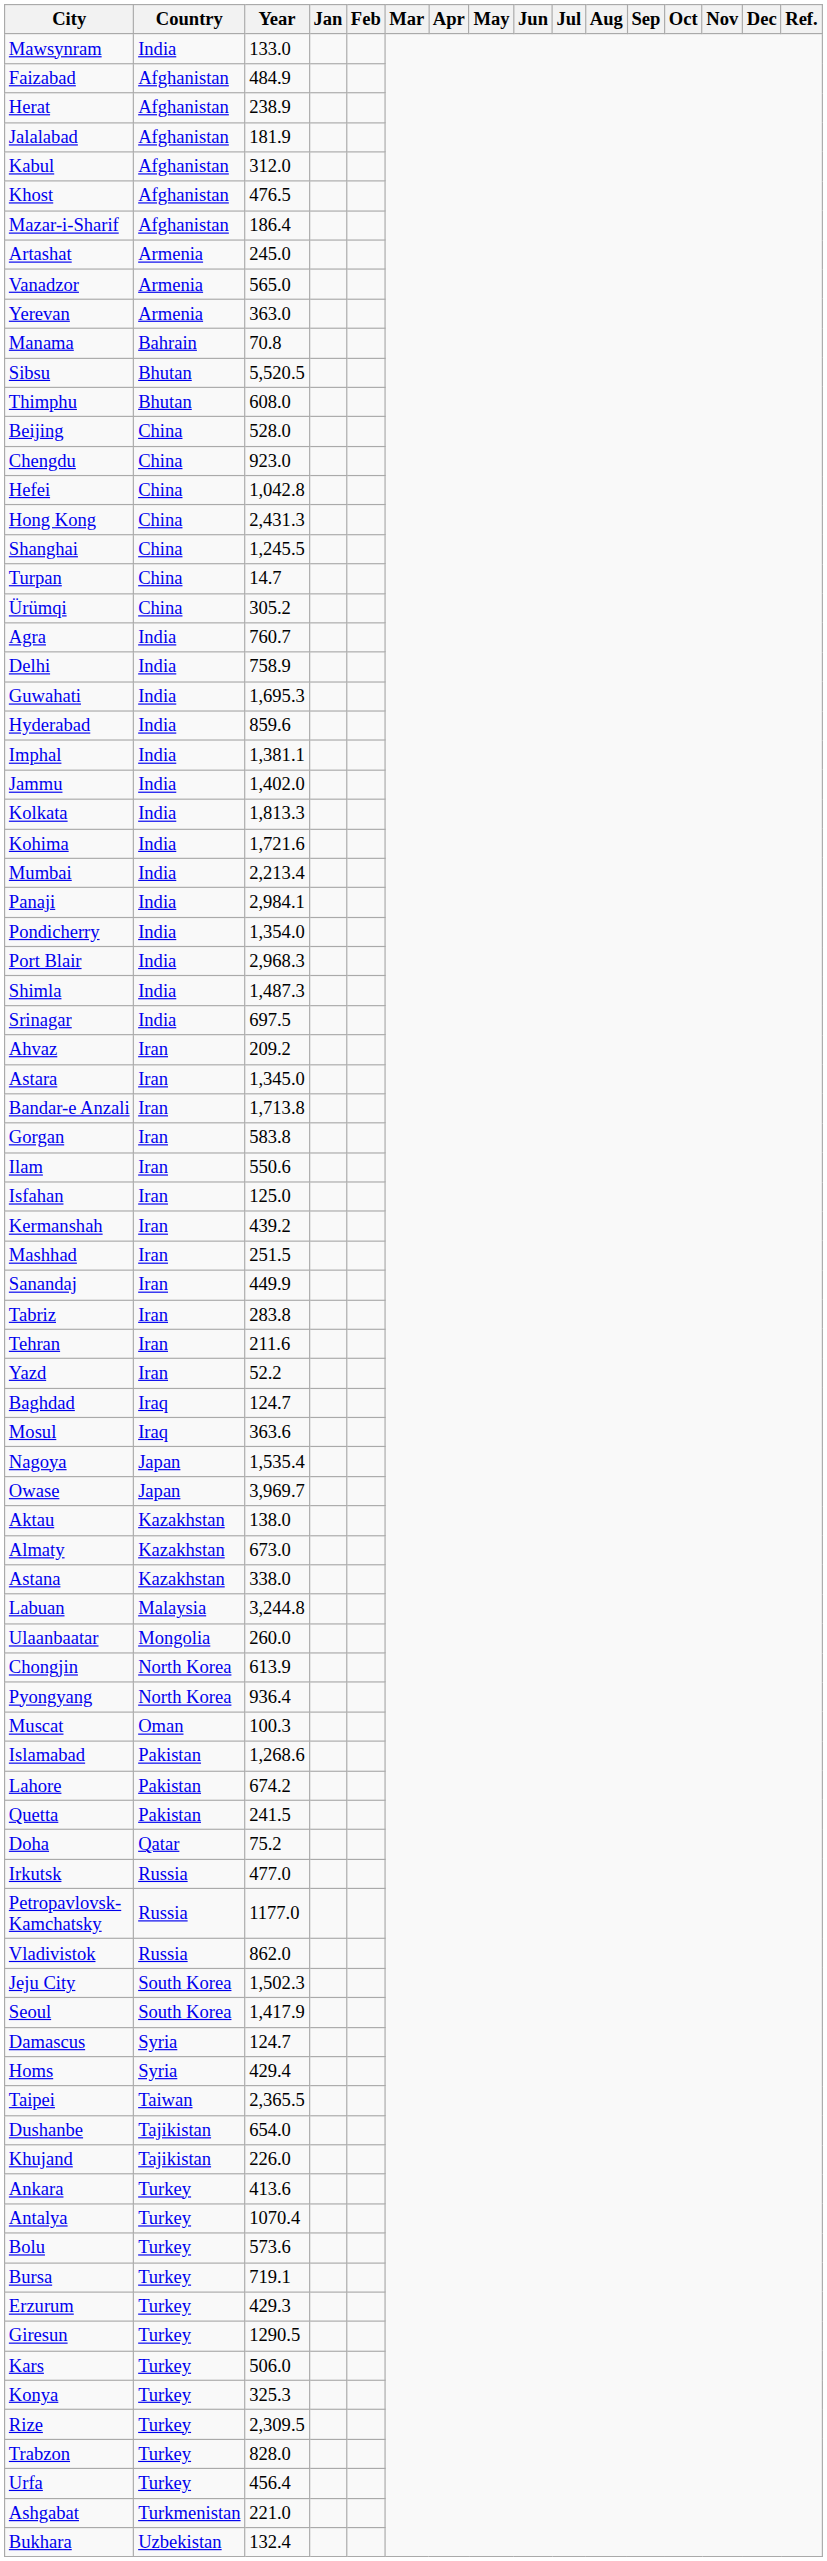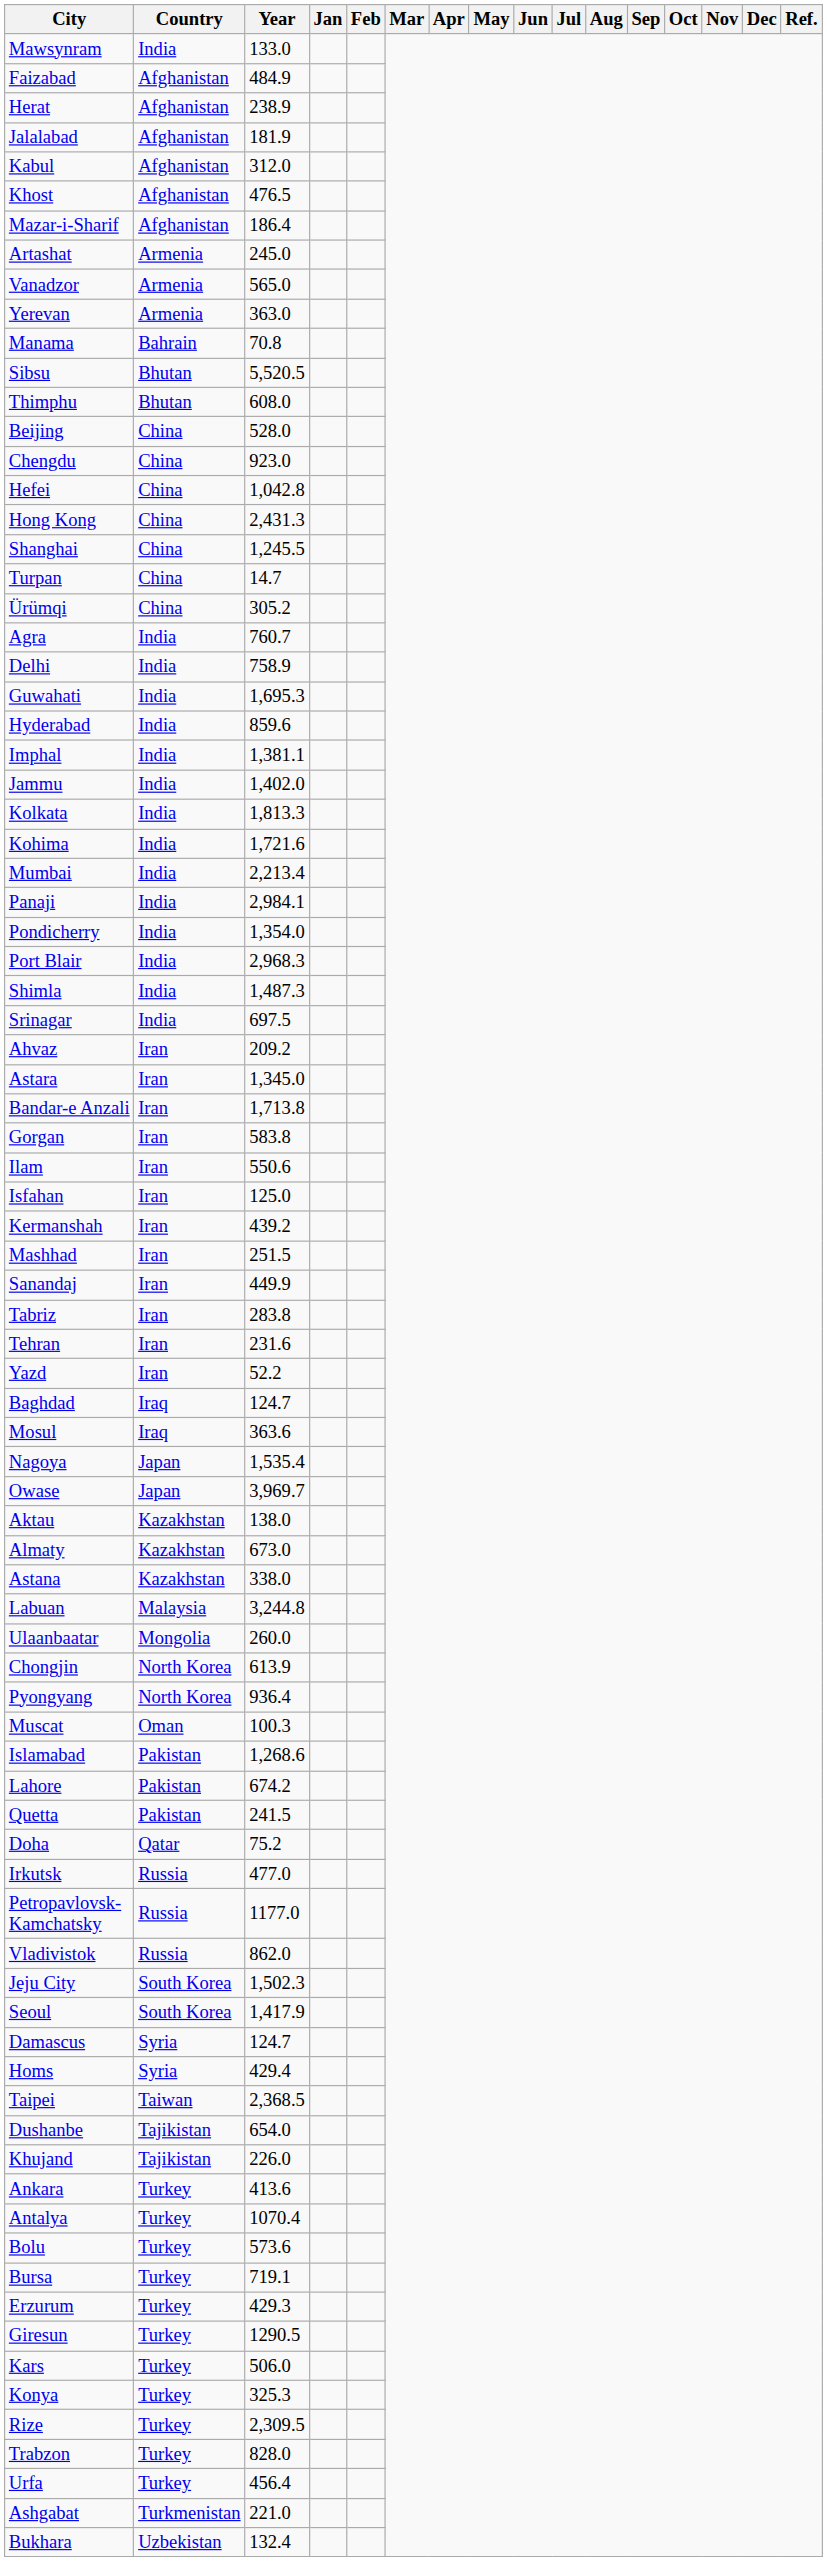(270, 1343) 211.6 -> (270, 1343) 231.6
(277, 2100) 2,365.5 -> (277, 2100) 2,368.5
